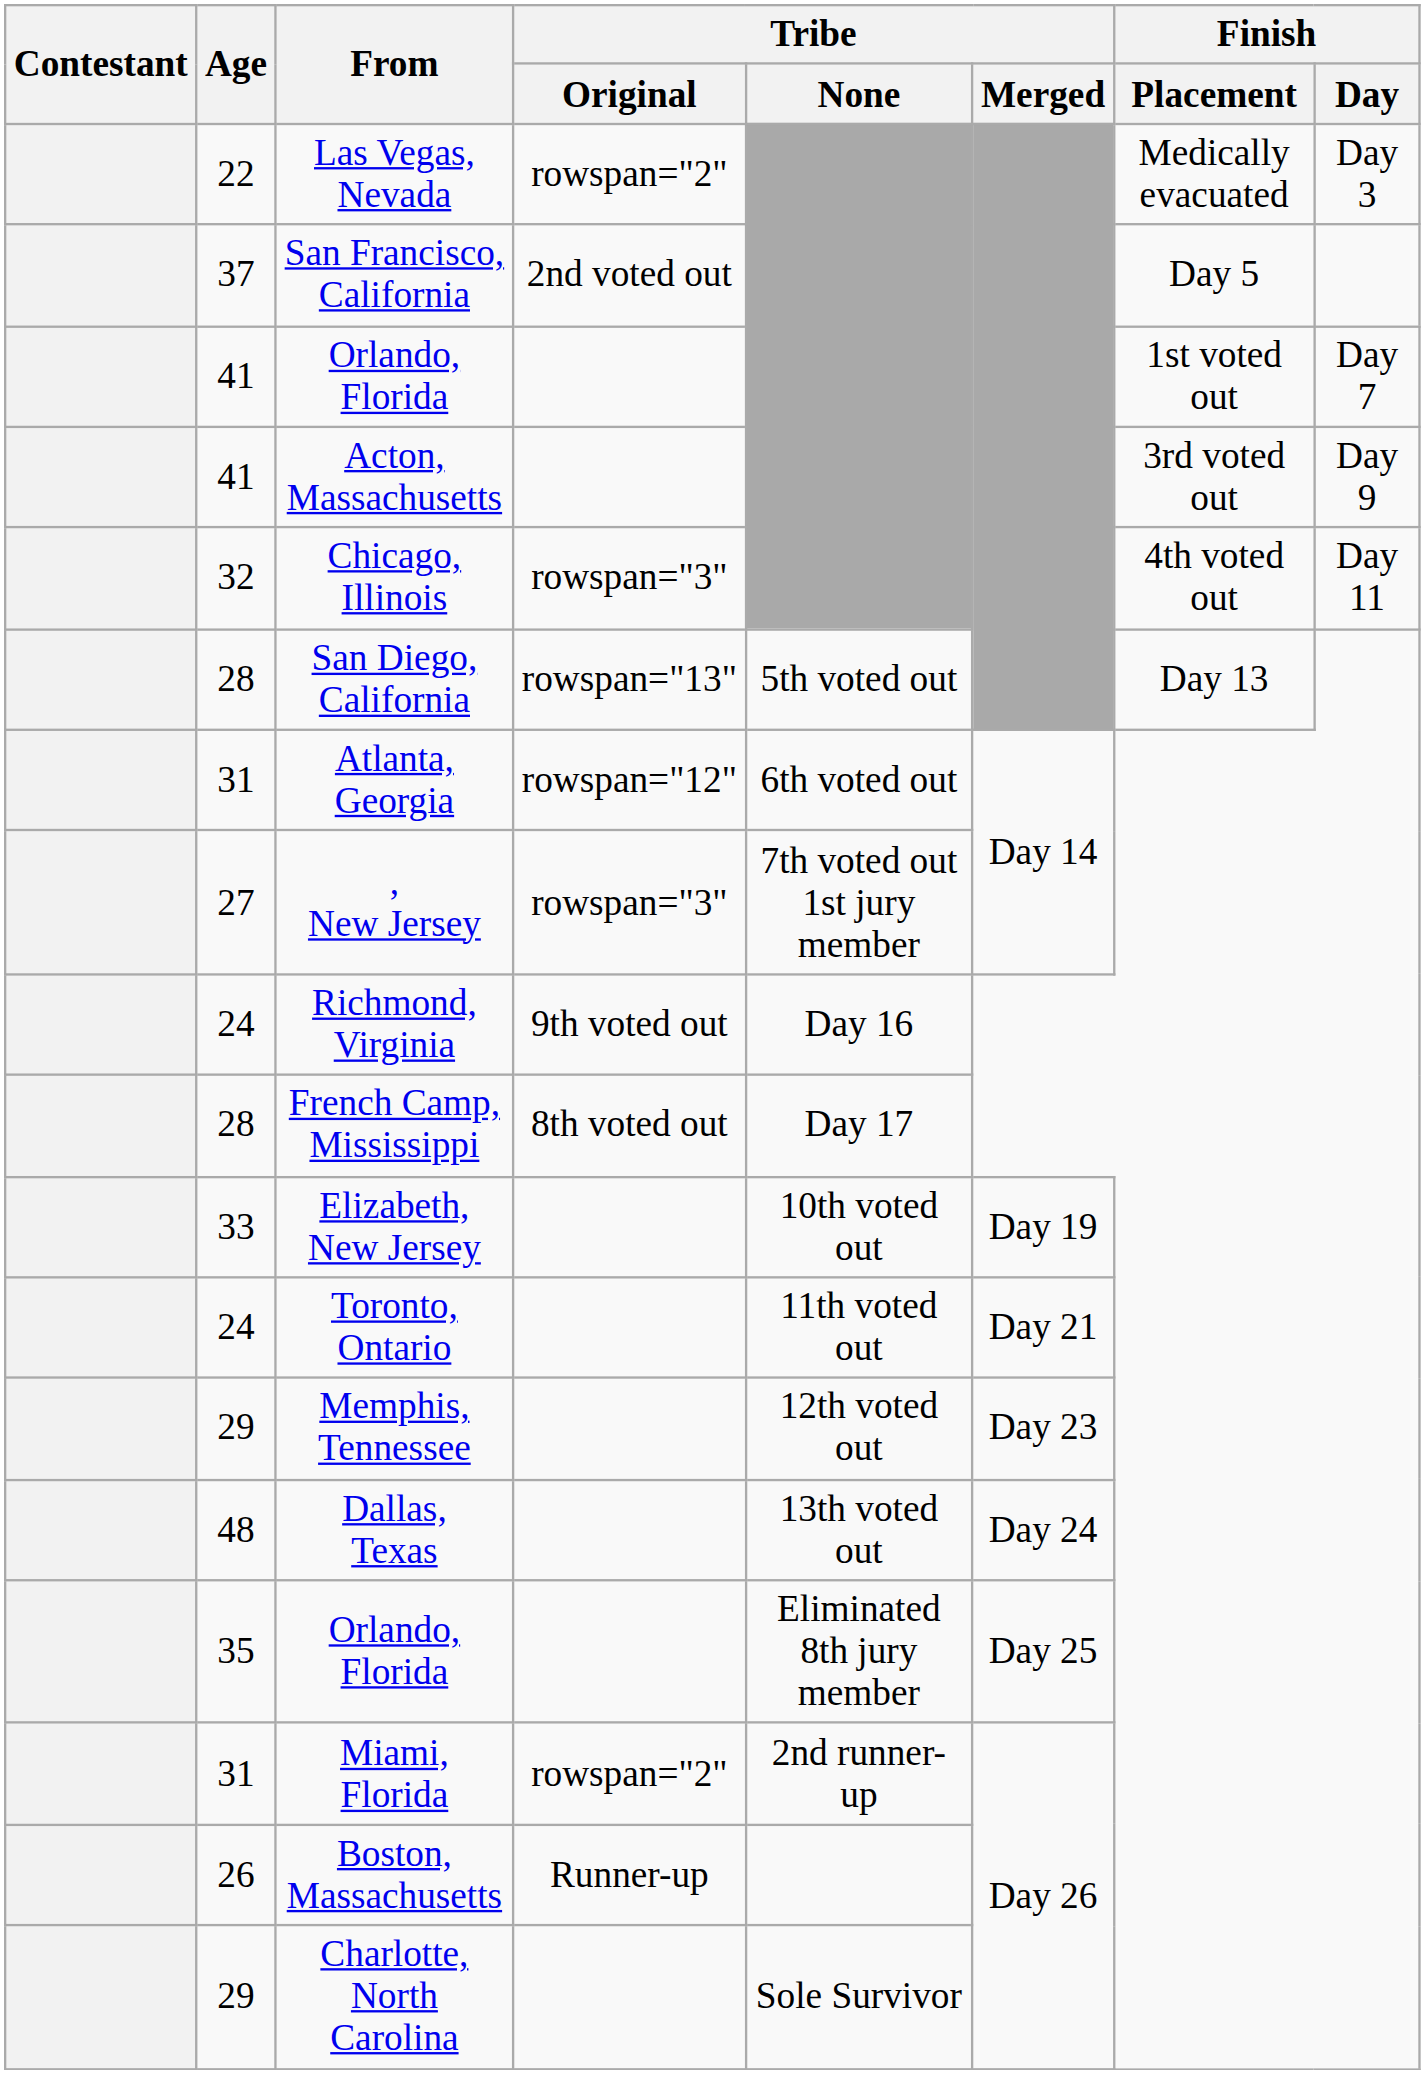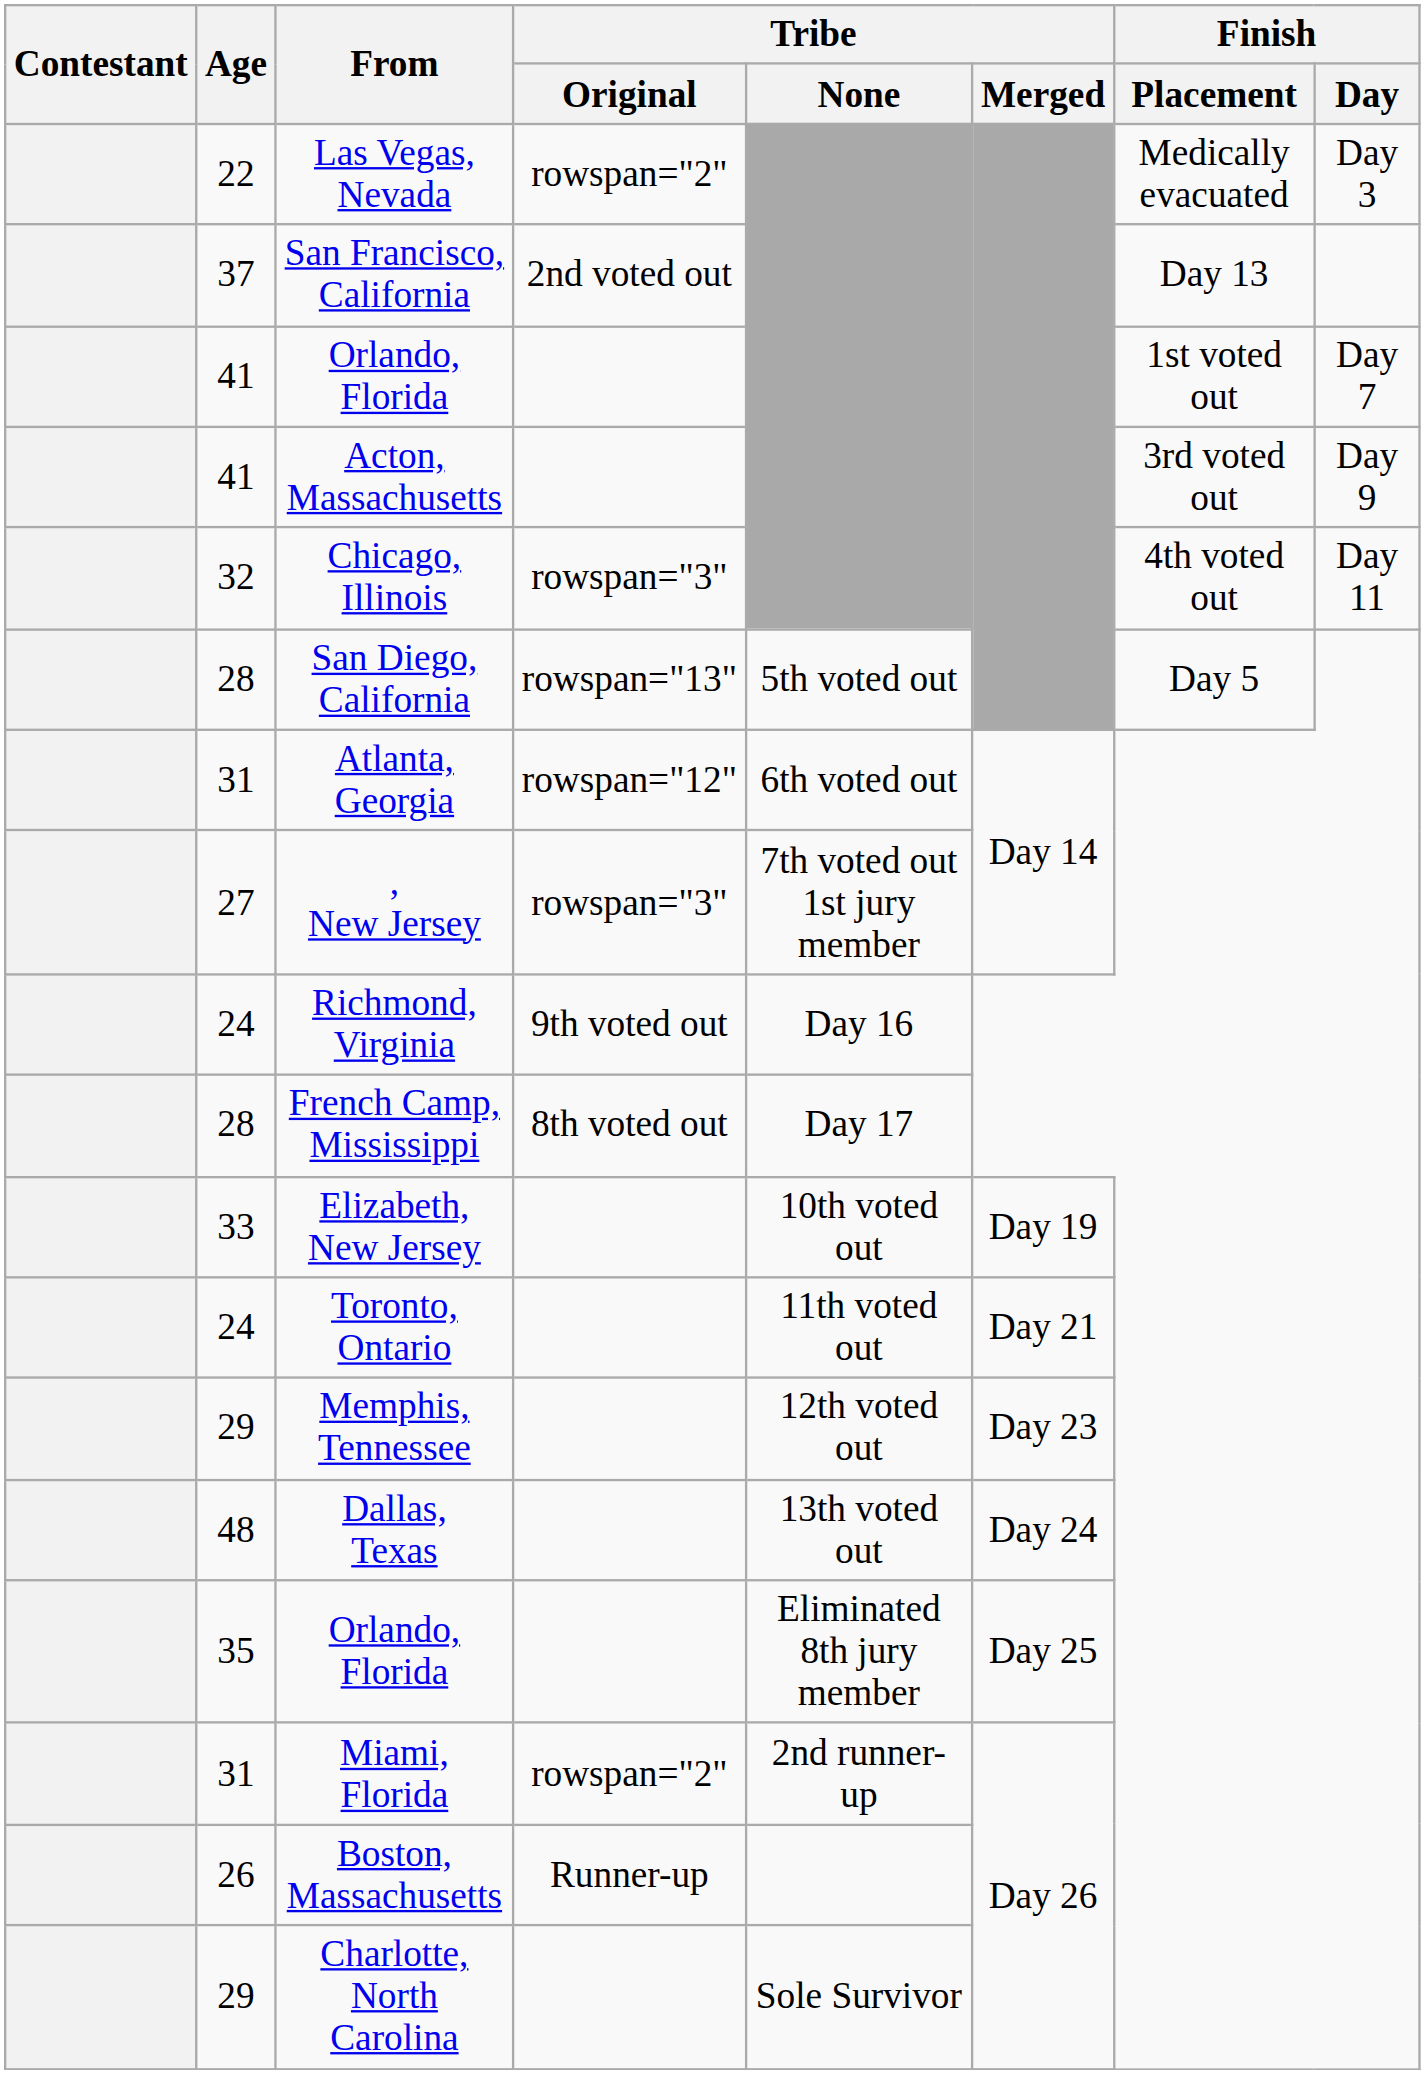(1214, 274) Day 5 -> (1214, 274) Day 13
(1214, 678) Day 13 -> (1214, 678) Day 5
